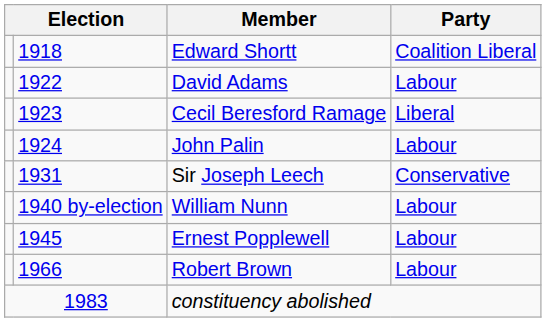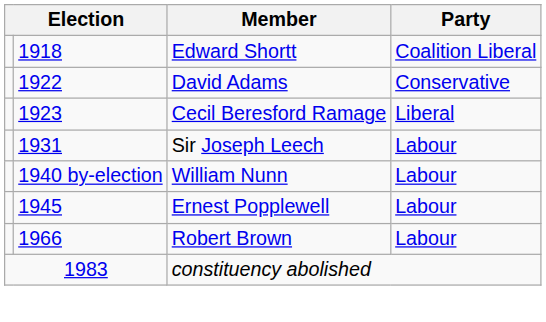(426, 82) Labour -> (453, 82) Conservative
- row: (218, 144)
(453, 176) Conservative -> (426, 144) Labour
